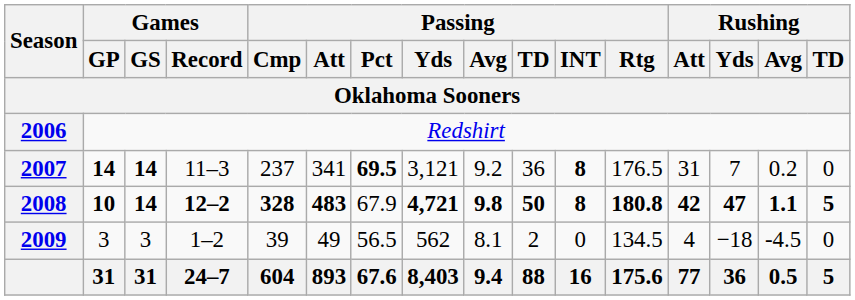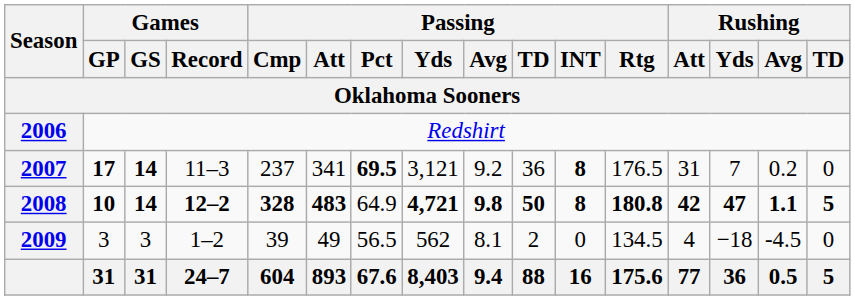(104, 167) 14 -> (104, 167) 17
(377, 204) 67.9 -> (377, 204) 64.9
